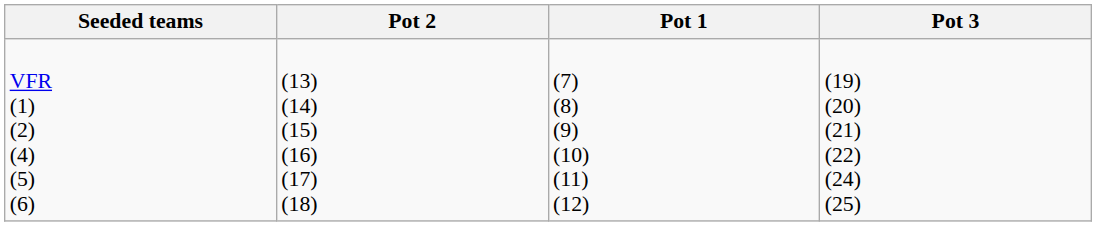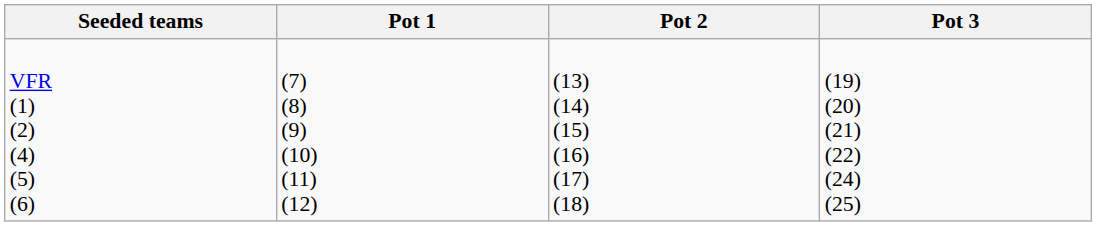columns swapped: (684, 21) <-> (412, 21)
